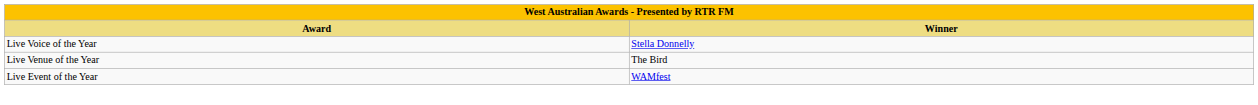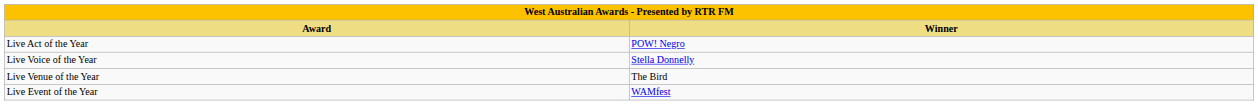+ row: (47, 44)
